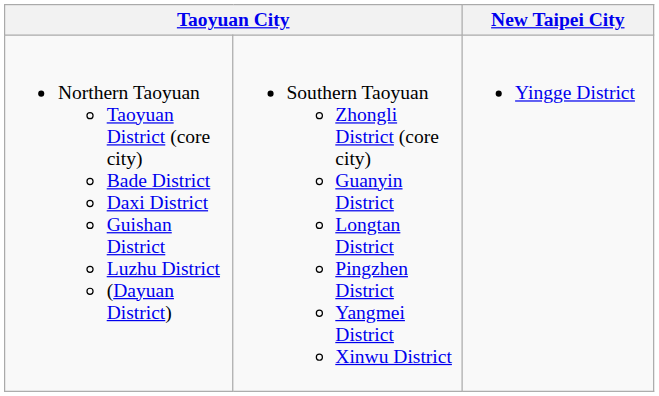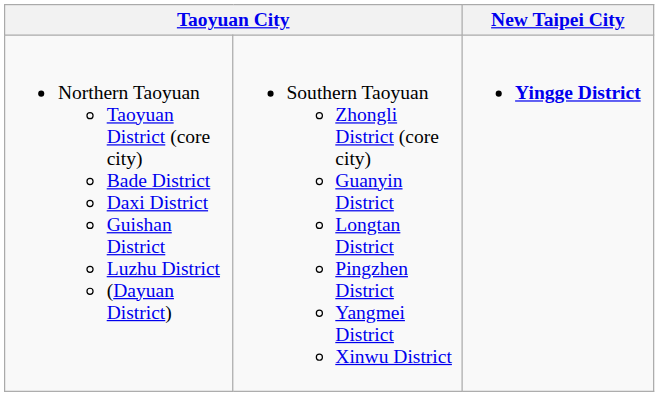(558, 93) normal -> (558, 93) bold
